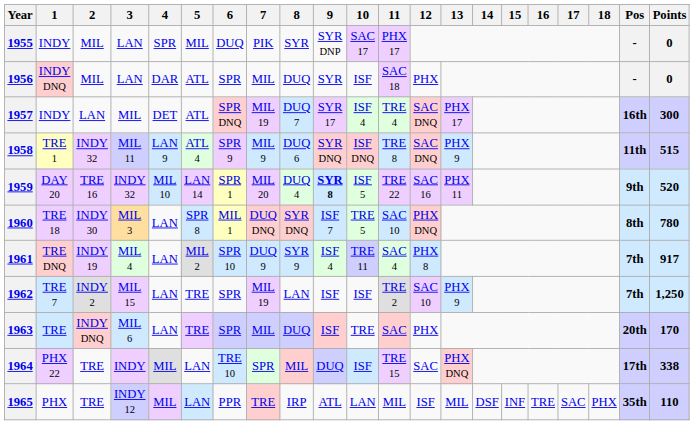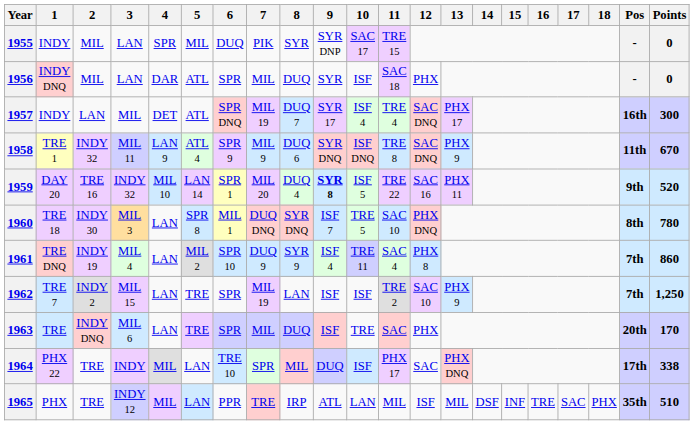(394, 43) PHX 17 -> (394, 43) TRE 15
(670, 151) 515 -> (670, 151) 670
(670, 258) 917 -> (670, 258) 860
(394, 366) TRE 15 -> (394, 366) PHX 17
(670, 402) 110 -> (670, 402) 510
